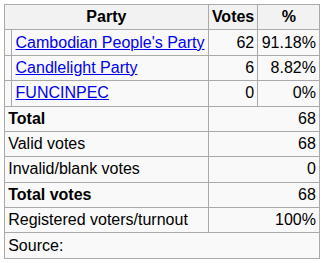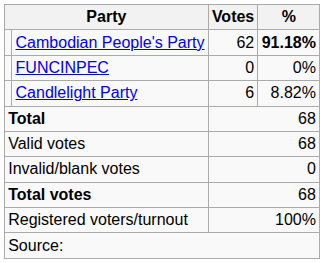(289, 42) normal -> (289, 42) bold
rows swapped: (76, 67) <-> (62, 93)
